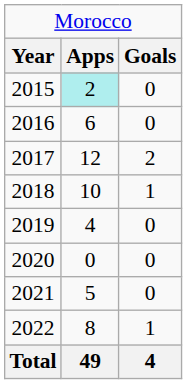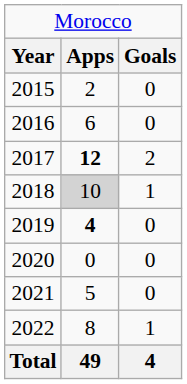(90, 89) paleturquoise background -> (90, 89) no background
(90, 157) normal -> (90, 157) bold
(90, 191) no background -> (90, 191) lightgrey background
(90, 225) normal -> (90, 225) bold
